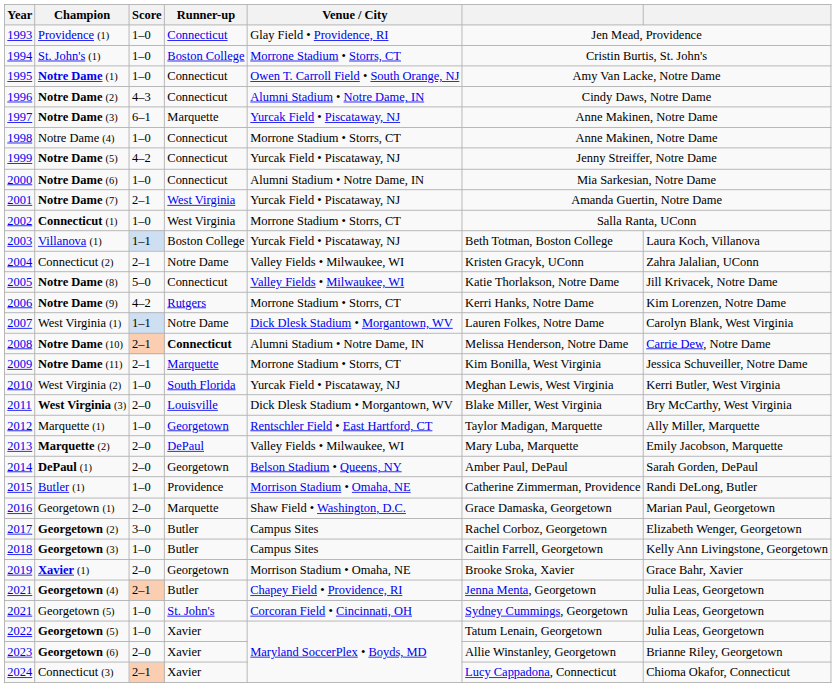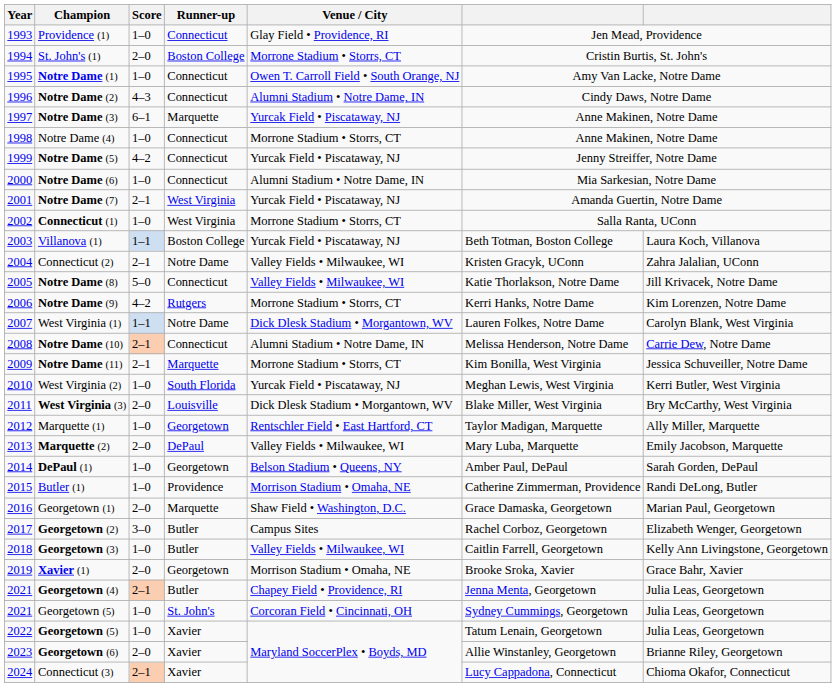(141, 56) 1–0 -> (141, 56) 2–0
(200, 343) bold -> (197, 343) normal
(141, 467) 2–0 -> (141, 467) 1–0
(284, 549) Campus Sites -> (327, 549) Valley Fields • Milwaukee, WI
